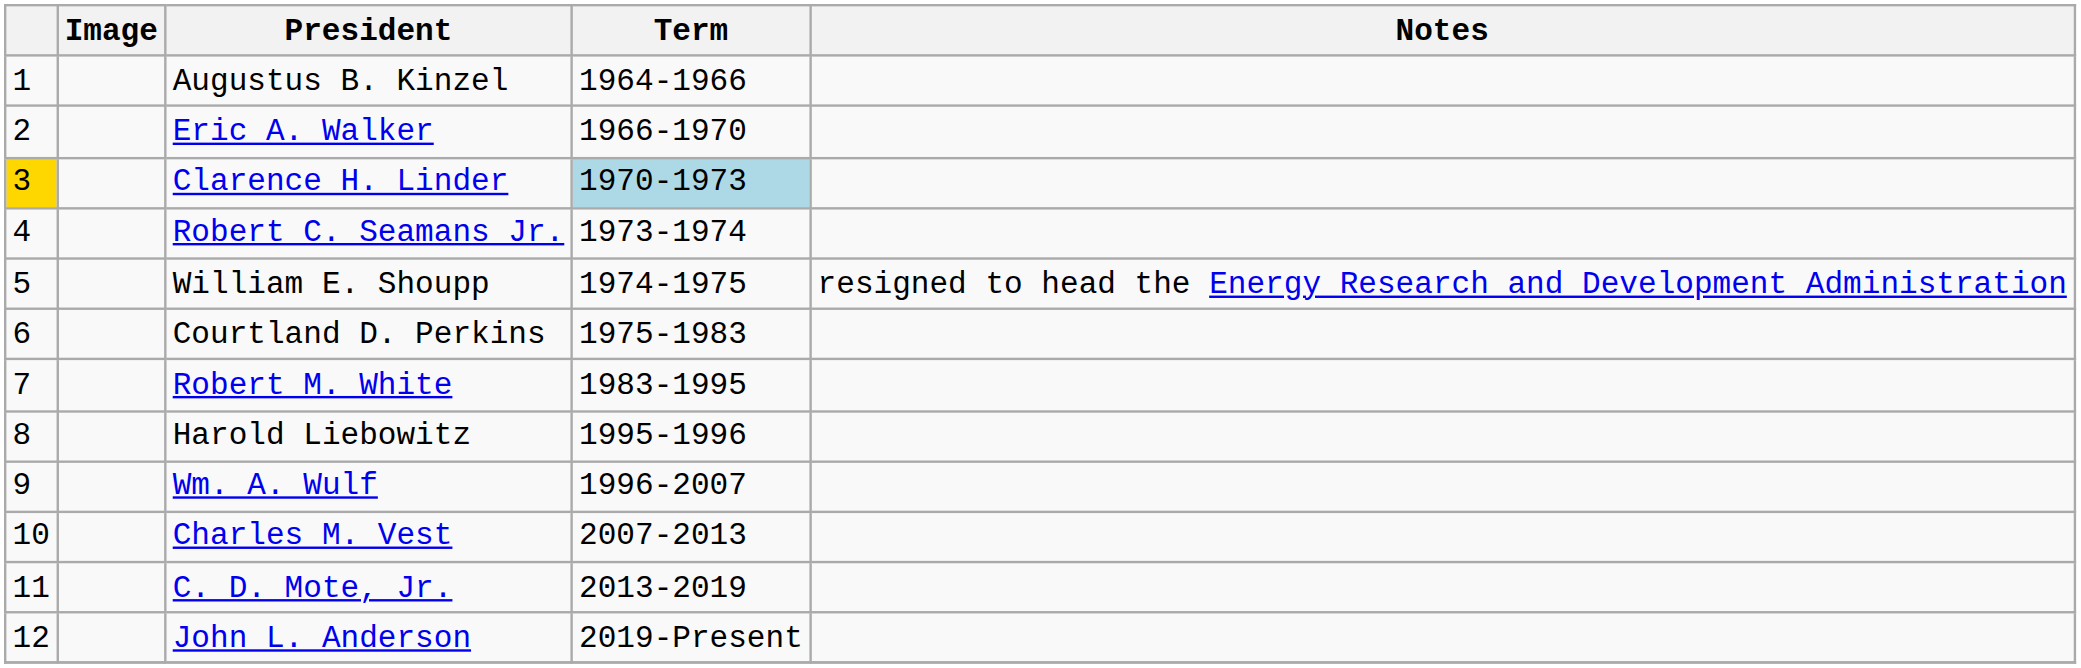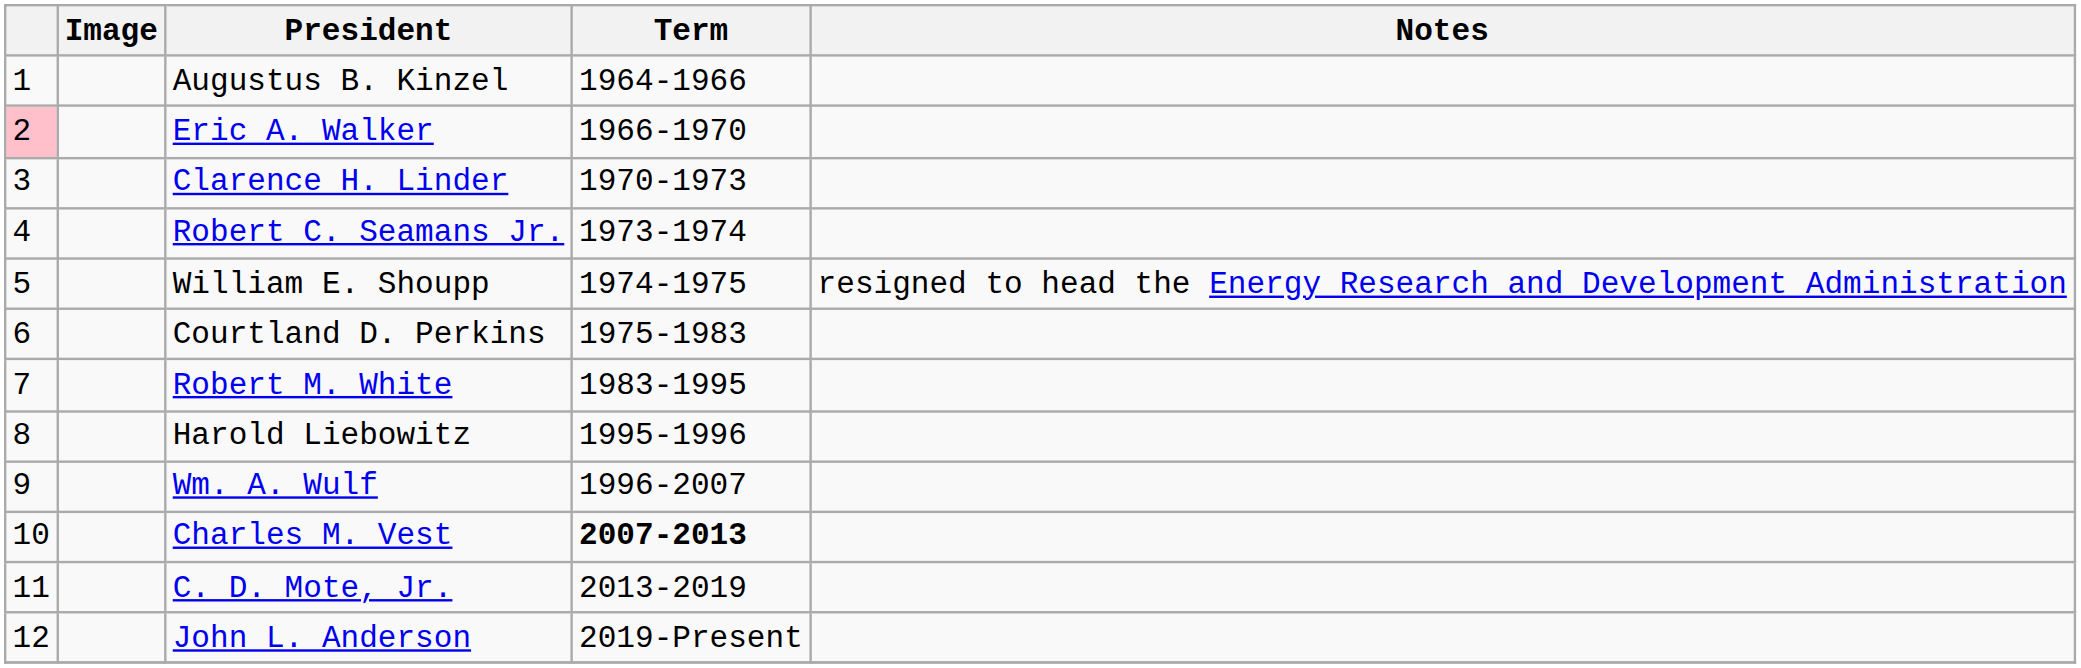(22, 132) no background -> (22, 132) pink background
(22, 182) gold background -> (22, 182) no background
(663, 182) lightblue background -> (663, 182) no background
(663, 537) normal -> (663, 537) bold
